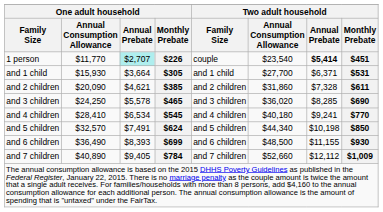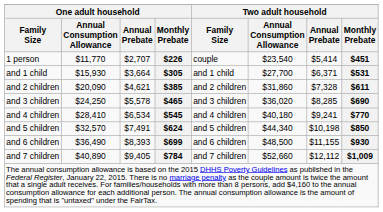(137, 59) paleturquoise background -> (137, 59) no background
(324, 59) bold -> (324, 59) normal
